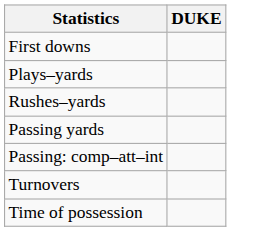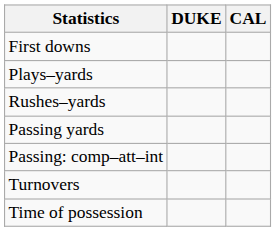+ column: (248, 18)
